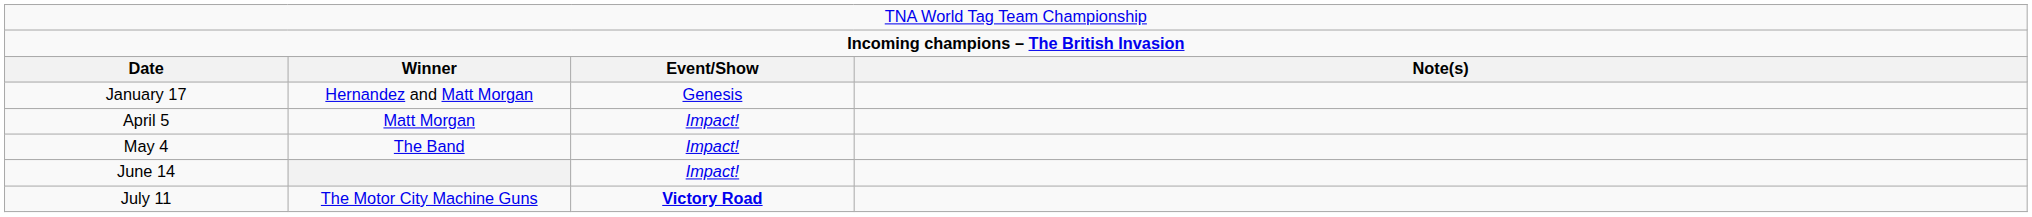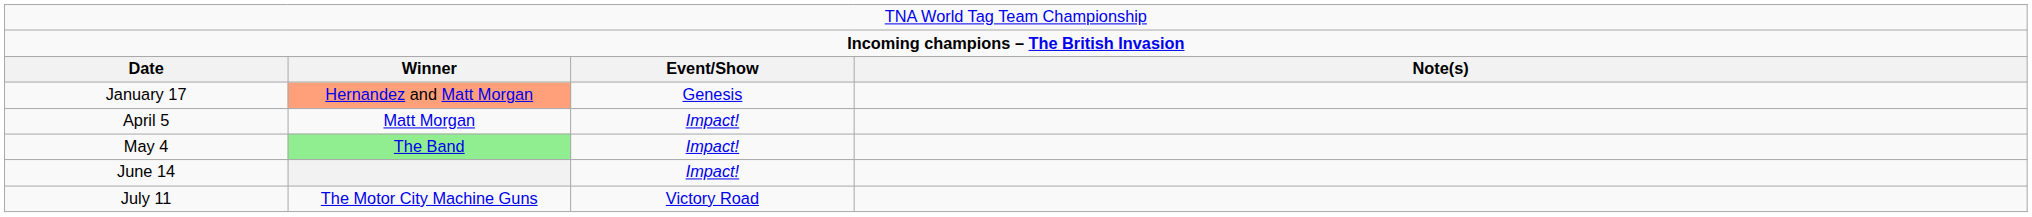(429, 95) no background -> (429, 95) lightsalmon background
(429, 146) no background -> (429, 146) lightgreen background
(712, 198) bold -> (712, 198) normal
